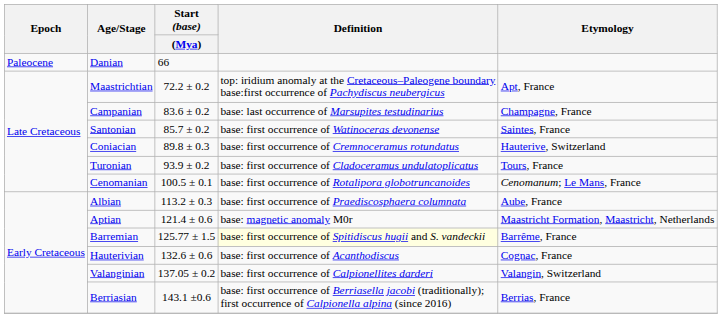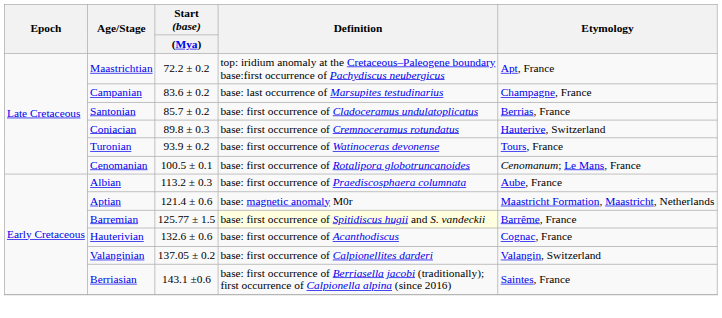- row: (107, 62)
(330, 129) base: first occurrence of Watinoceras devonense -> (349, 111) base: first occurrence of Cladoceramus undulatoplicatus
(535, 129) Saintes, France -> (535, 111) Berrias, France
(349, 165) base: first occurrence of Cladoceramus undulatoplicatus -> (330, 147) base: first occurrence of Watinoceras devonense
(535, 297) Berrias, France -> (535, 279) Saintes, France
